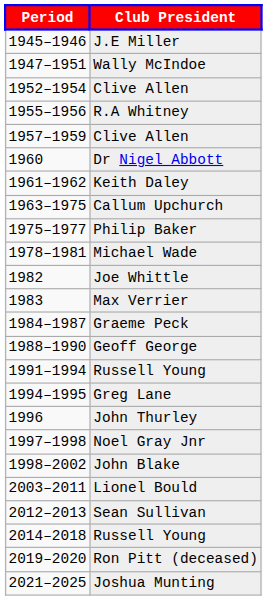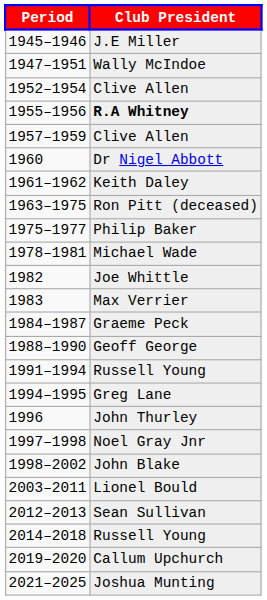(141, 113) normal -> (141, 113) bold
(158, 207) Callum Upchurch -> (176, 207) Ron Pitt (deceased)
(176, 559) Ron Pitt (deceased) -> (158, 559) Callum Upchurch
